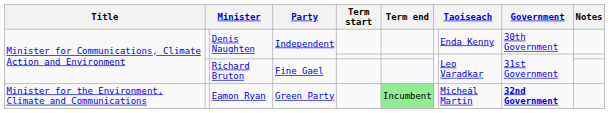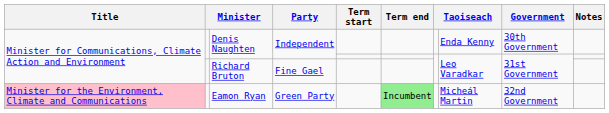(85, 96) no background -> (85, 96) pink background
(531, 96) bold -> (531, 96) normal
